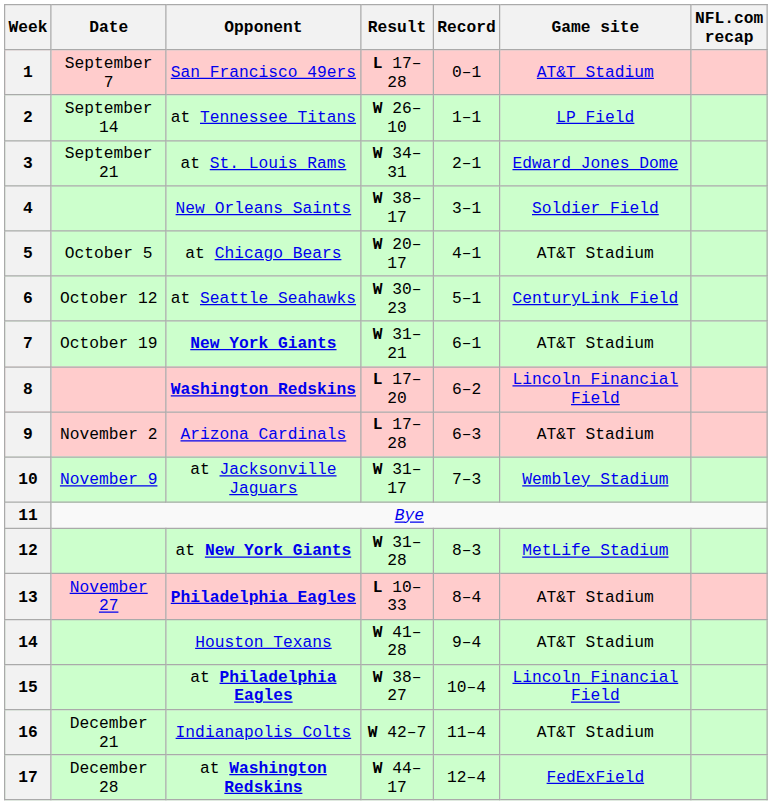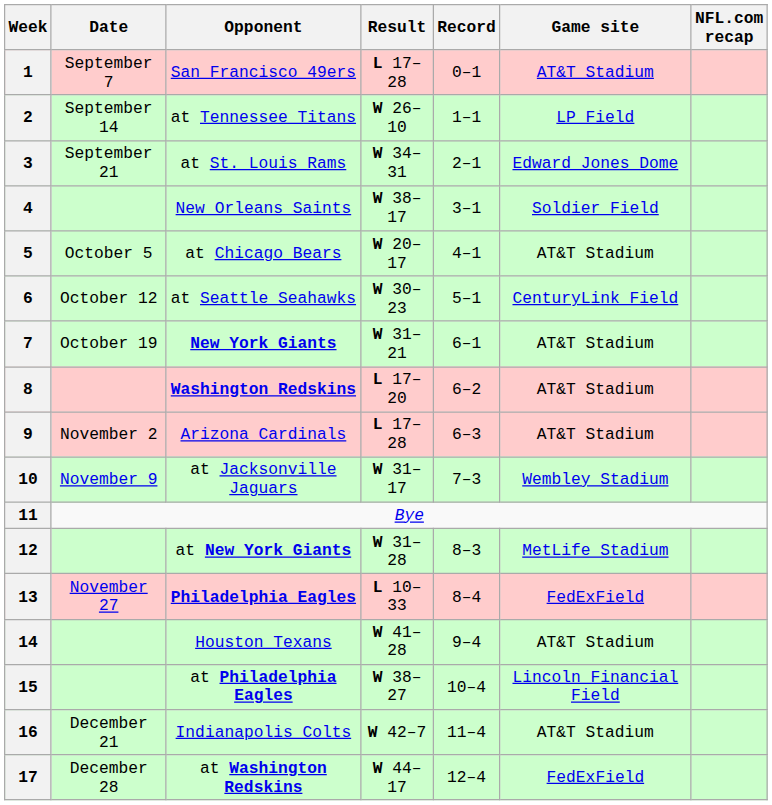(595, 389) Lincoln Financial Field -> (595, 389) AT&T Stadium
(595, 597) AT&T Stadium -> (595, 597) FedExField
